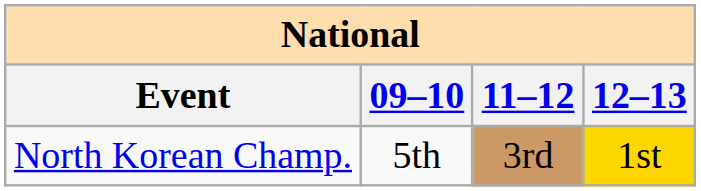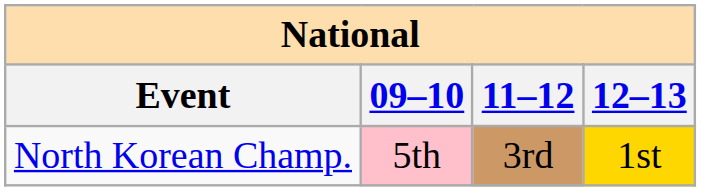(417, 154) no background -> (417, 154) pink background
